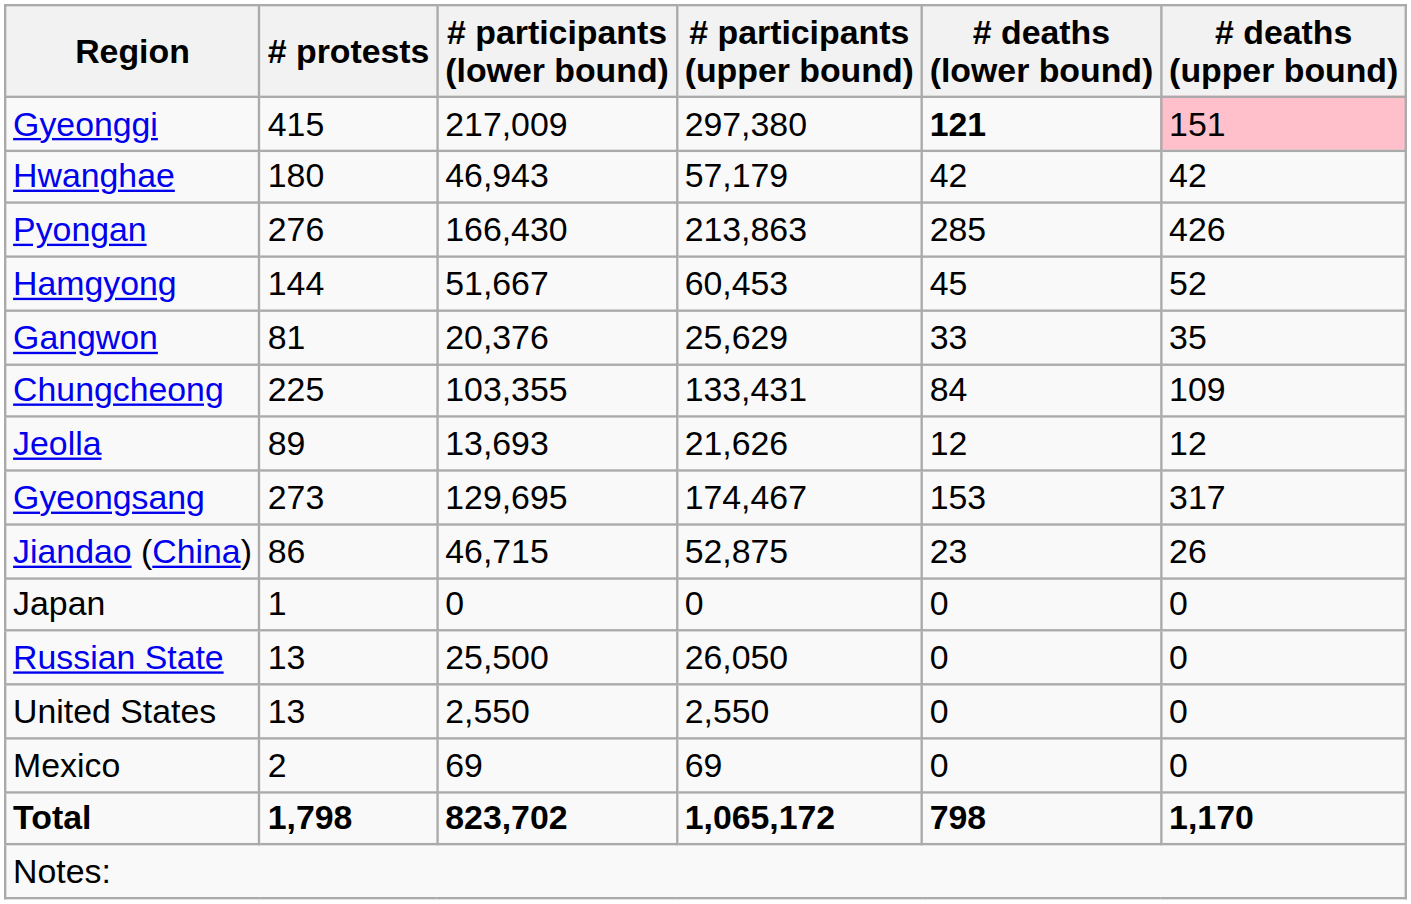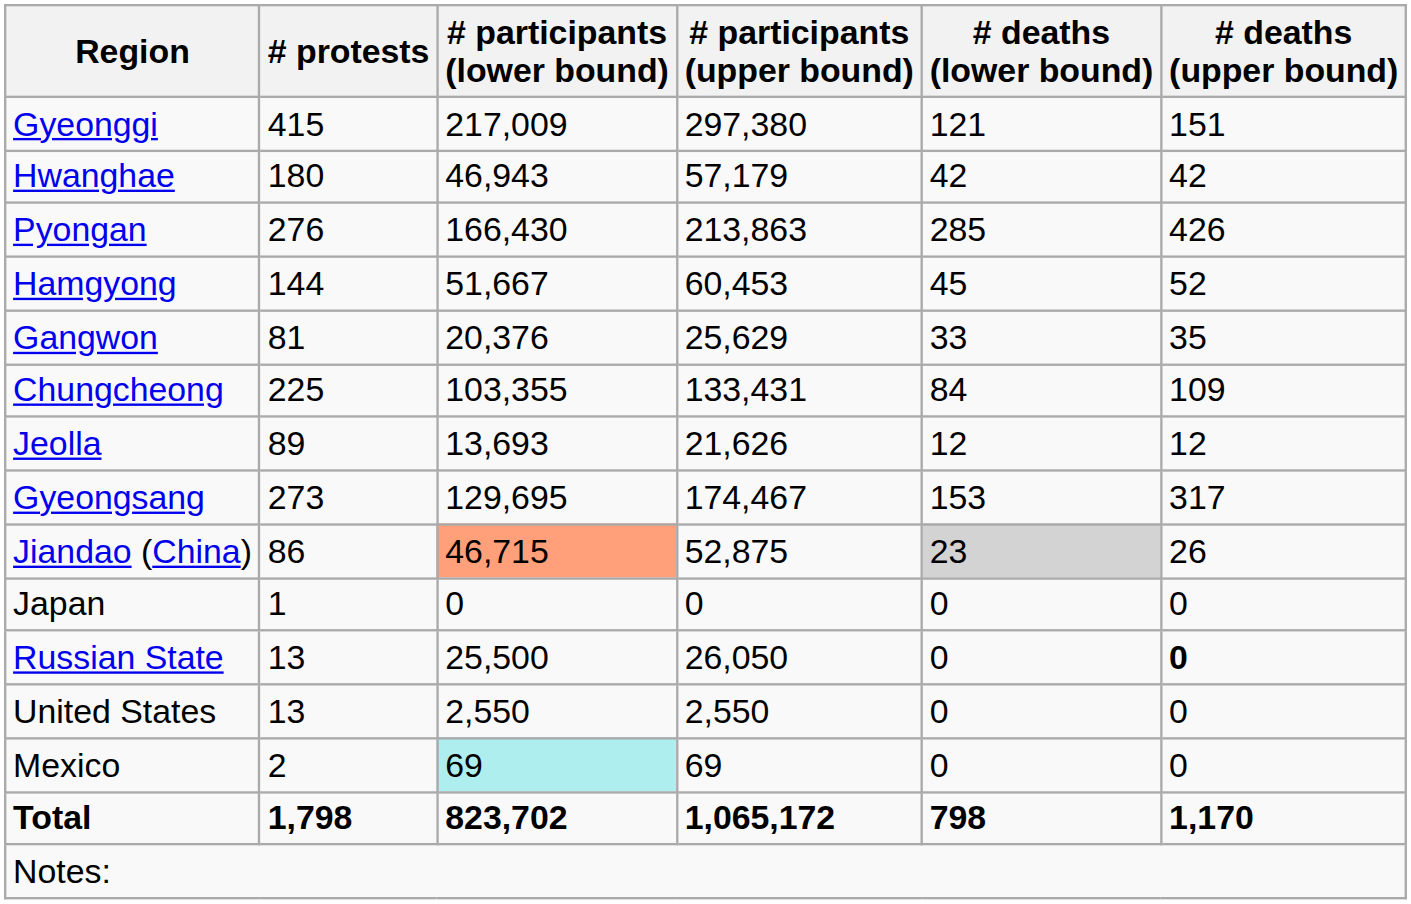(958, 123) bold -> (958, 123) normal
(1197, 123) pink background -> (1197, 123) no background
(497, 551) no background -> (497, 551) lightsalmon background
(949, 551) no background -> (949, 551) lightgrey background
(1179, 658) normal -> (1179, 658) bold
(464, 765) no background -> (464, 765) paleturquoise background
